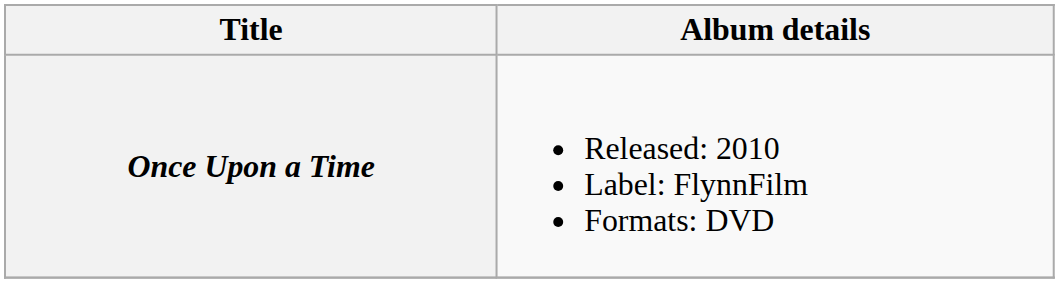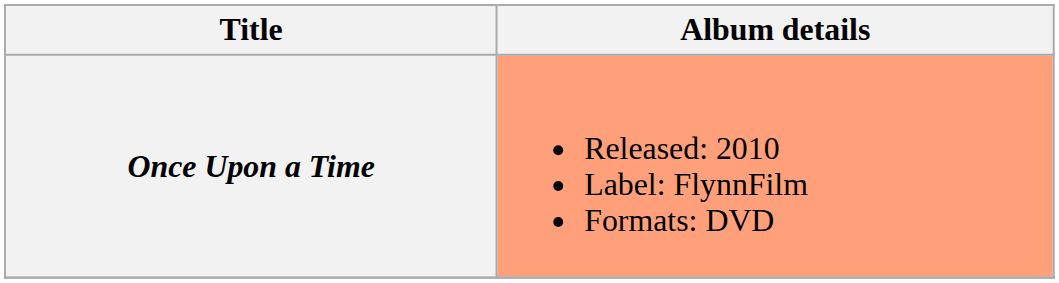(775, 184) no background -> (775, 184) lightsalmon background
